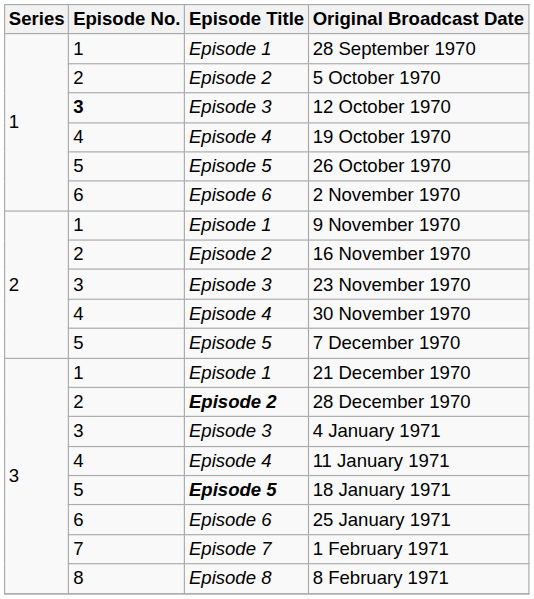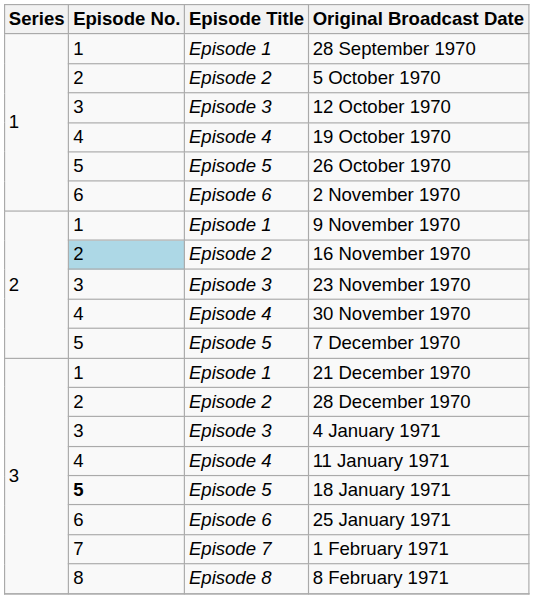(78, 107) bold -> (78, 107) normal
(78, 254) no background -> (78, 254) lightblue background
(233, 401) bold -> (230, 401) normal
(78, 490) normal -> (78, 490) bold
(233, 490) bold -> (230, 490) normal
